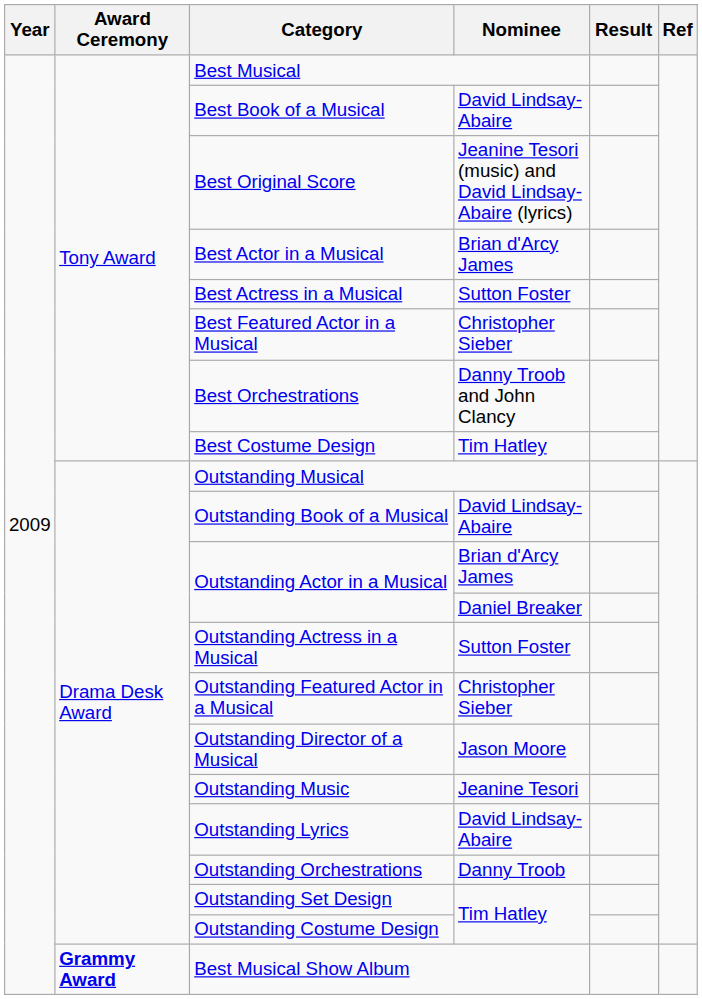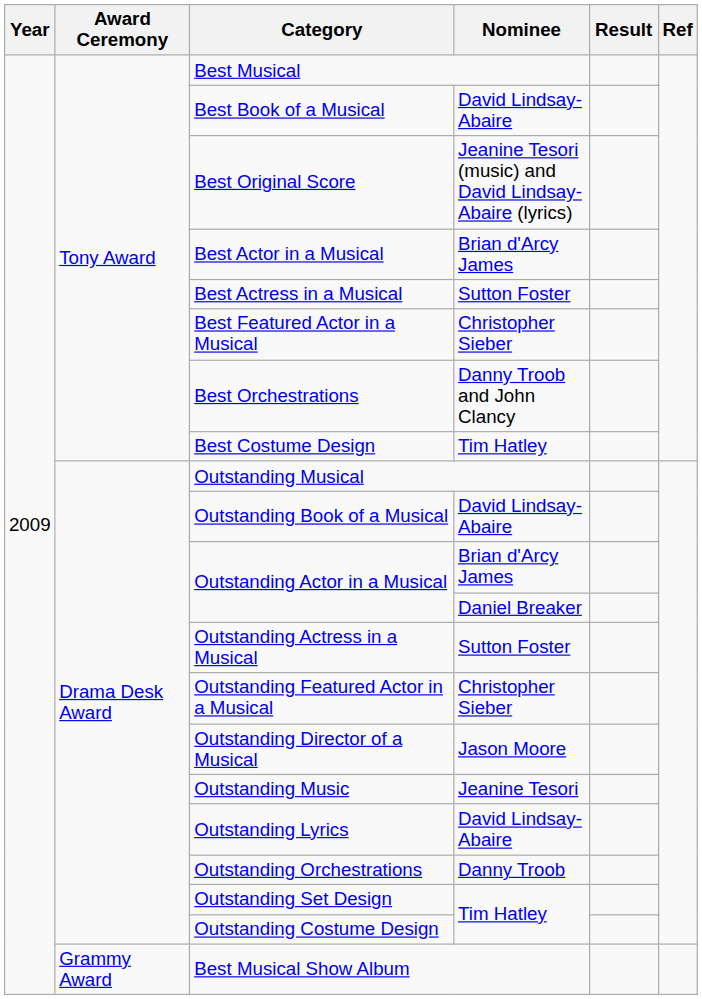(97, 969) bold -> (95, 969) normal
